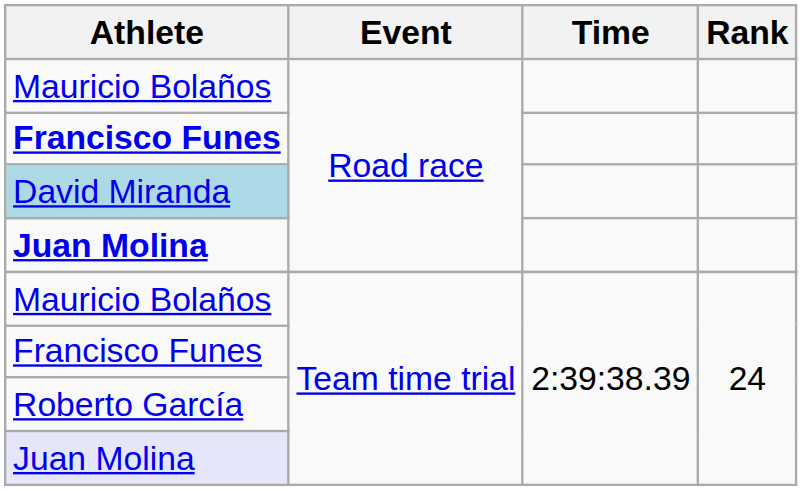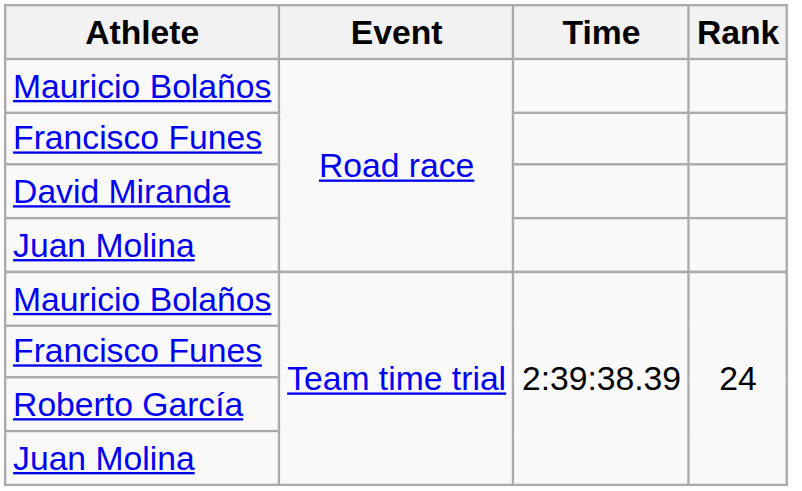(147, 139) bold -> (138, 139) normal
(122, 192) lightblue background -> (122, 192) no background
(110, 245) bold -> (104, 245) normal
(104, 458) lavender background -> (104, 458) no background
